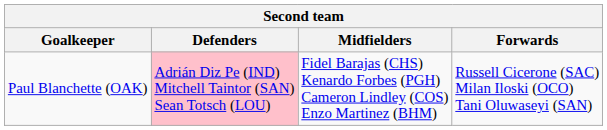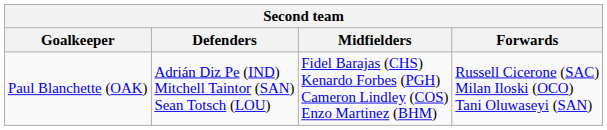(224, 88) pink background -> (224, 88) no background
